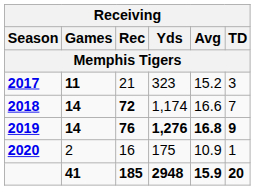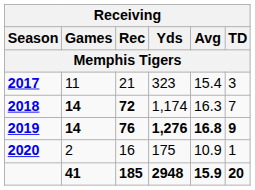(72, 83) bold -> (72, 83) normal
(208, 83) 15.2 -> (208, 83) 15.4
(208, 106) 16.6 -> (208, 106) 16.3
